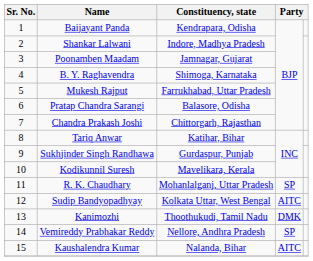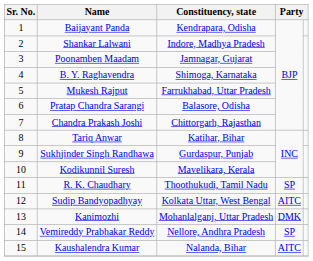(216, 185) Mohanlalganj, Uttar Pradesh -> (216, 185) Thoothukudi, Tamil Nadu
(216, 216) Thoothukudi, Tamil Nadu -> (216, 216) Mohanlalganj, Uttar Pradesh
